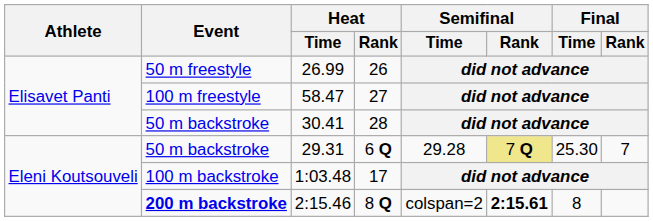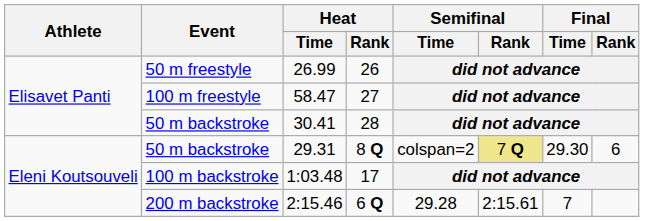(378, 150) 6 Q -> (370, 150) 8 Q
(444, 150) 29.28 -> (436, 150) colspan=2
(577, 150) 25.30 -> (567, 150) 29.30
(625, 150) 7 -> (616, 150) 6
(216, 203) bold -> (212, 203) normal
(378, 203) 8 Q -> (370, 203) 6 Q
(444, 203) colspan=2 -> (436, 203) 29.28
(519, 203) bold -> (510, 203) normal
(577, 203) 8 -> (567, 203) 7
